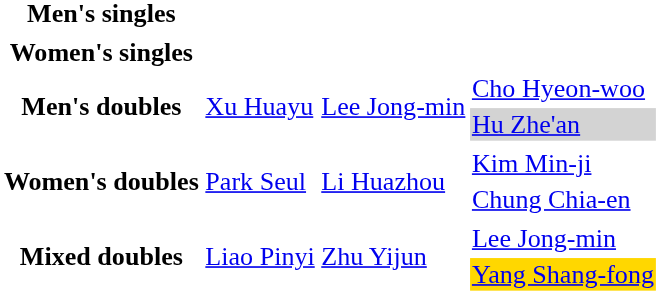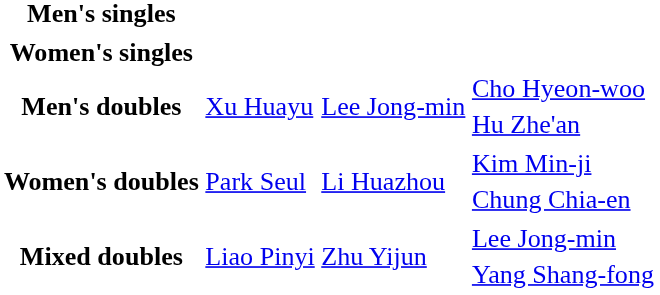(526, 124) lightgrey background -> (526, 124) no background
(563, 274) gold background -> (563, 274) no background
